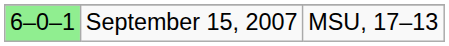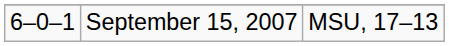(43, 23) lightgreen background -> (43, 23) no background
